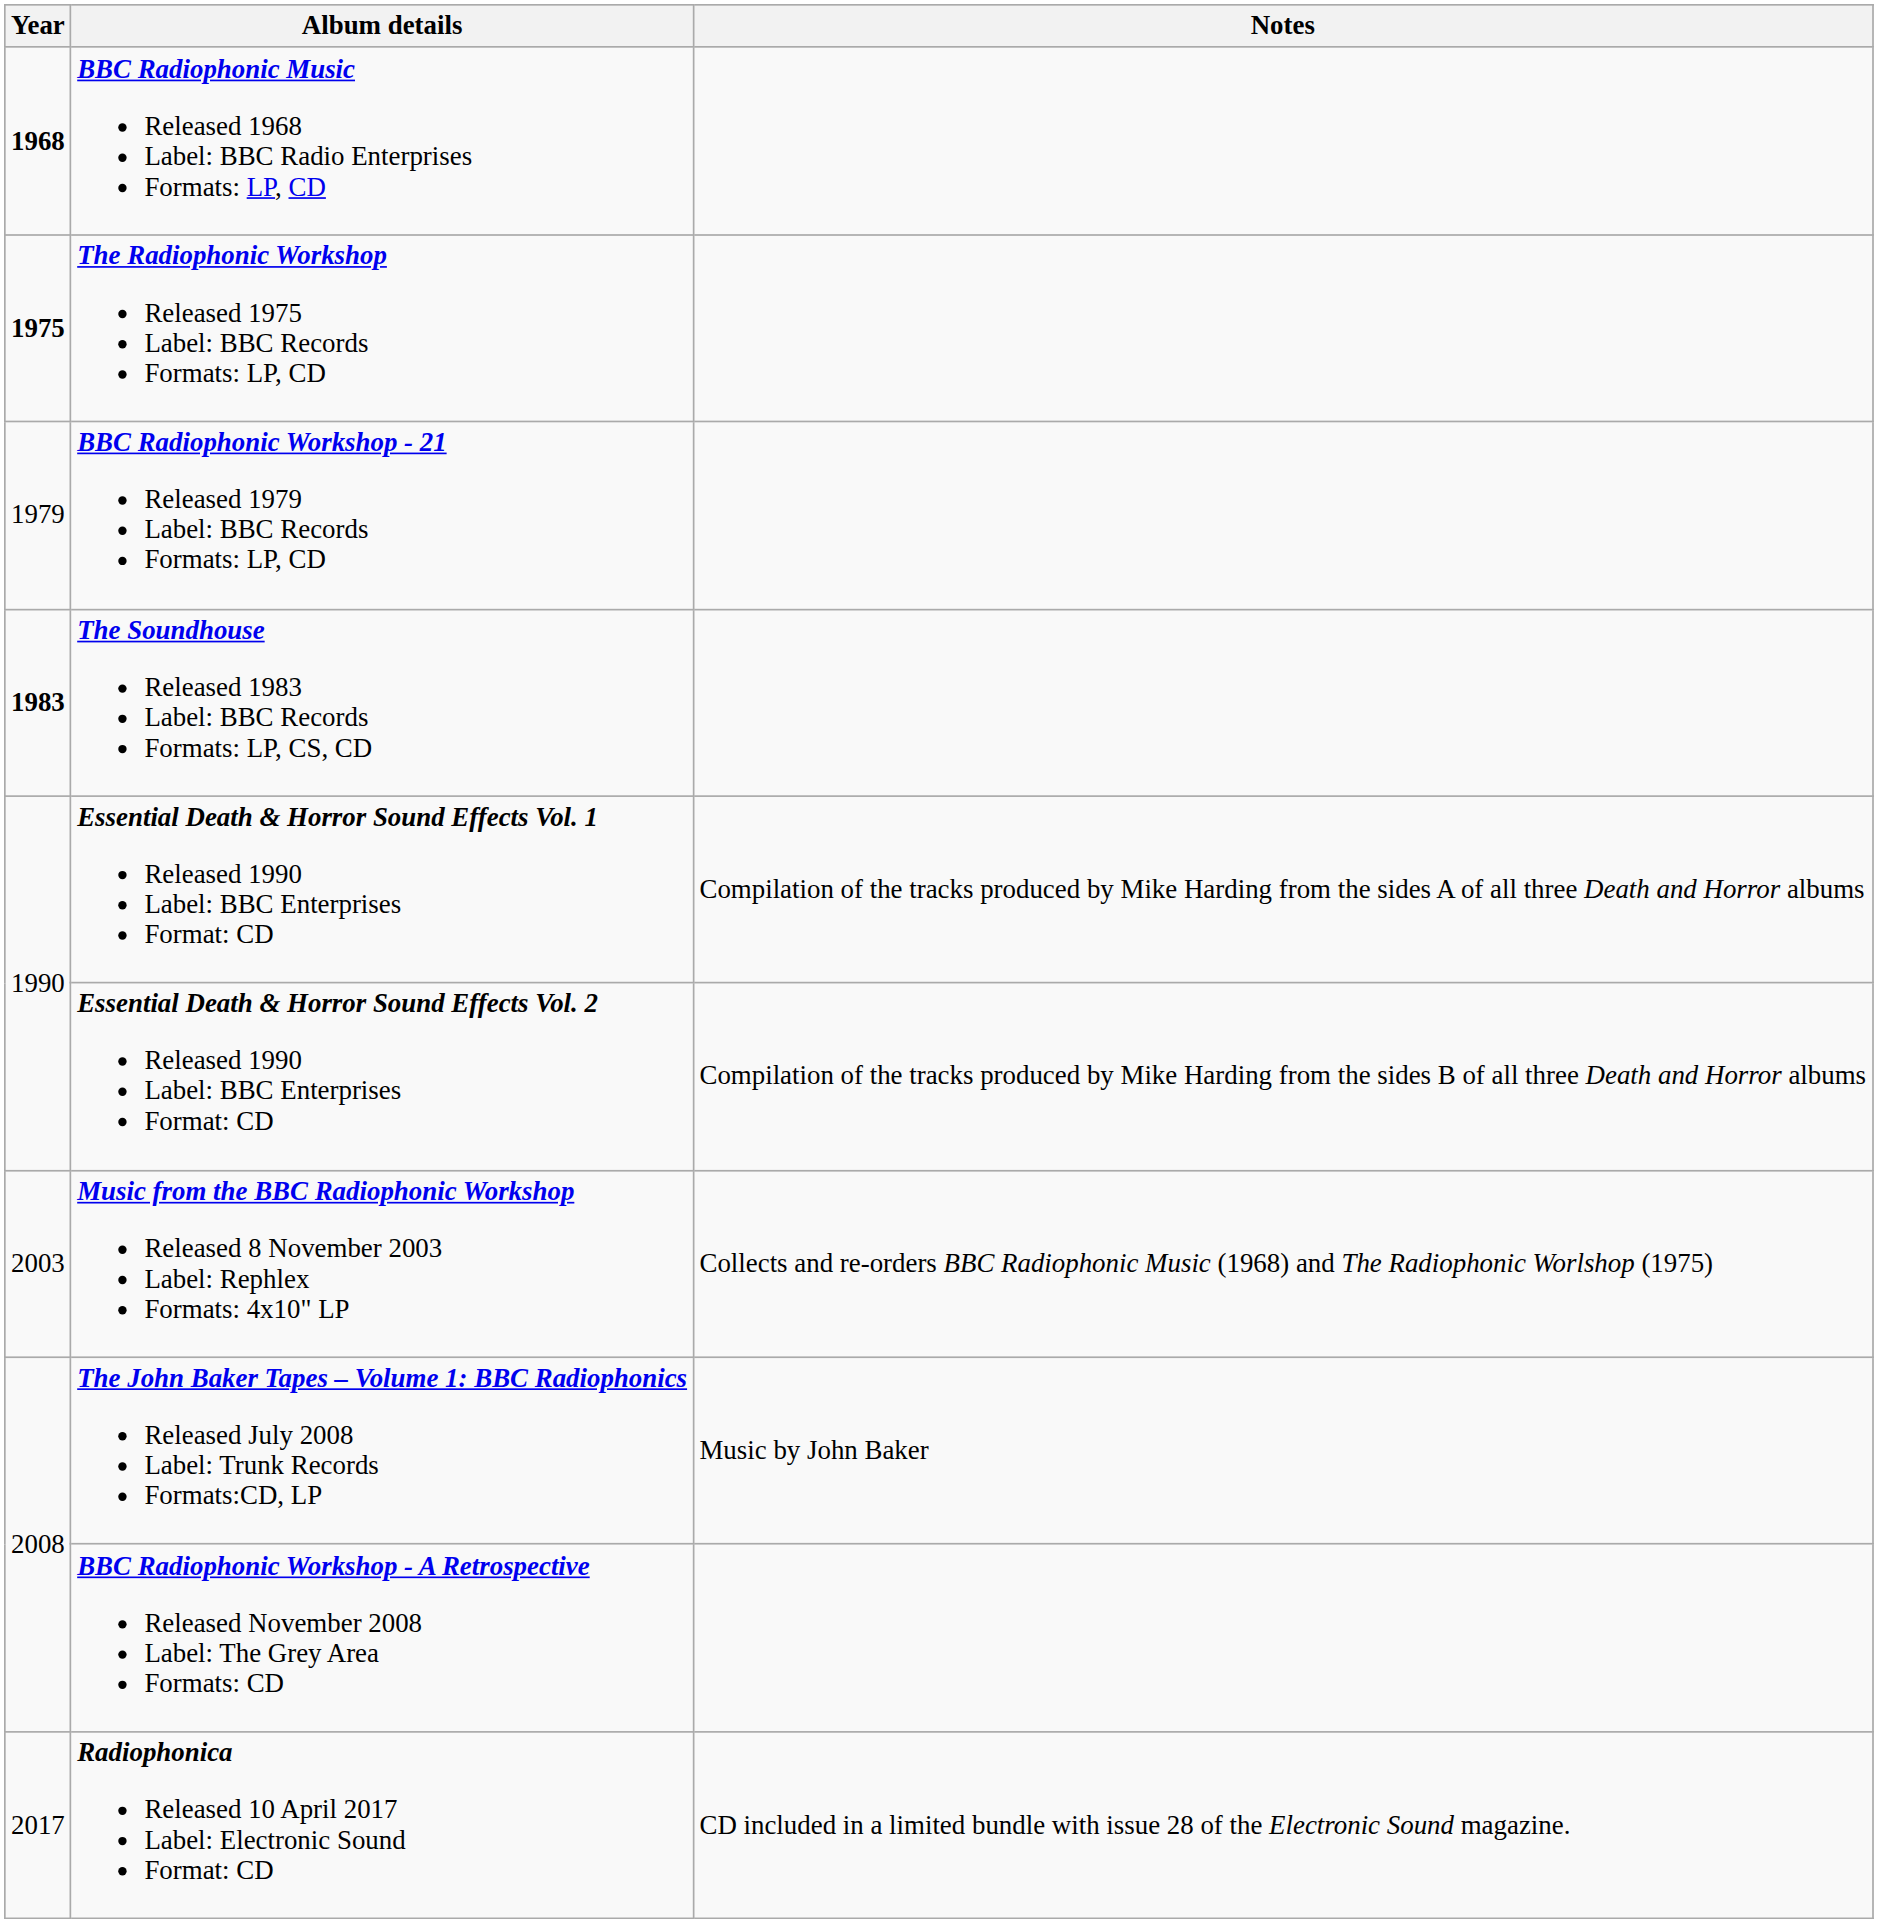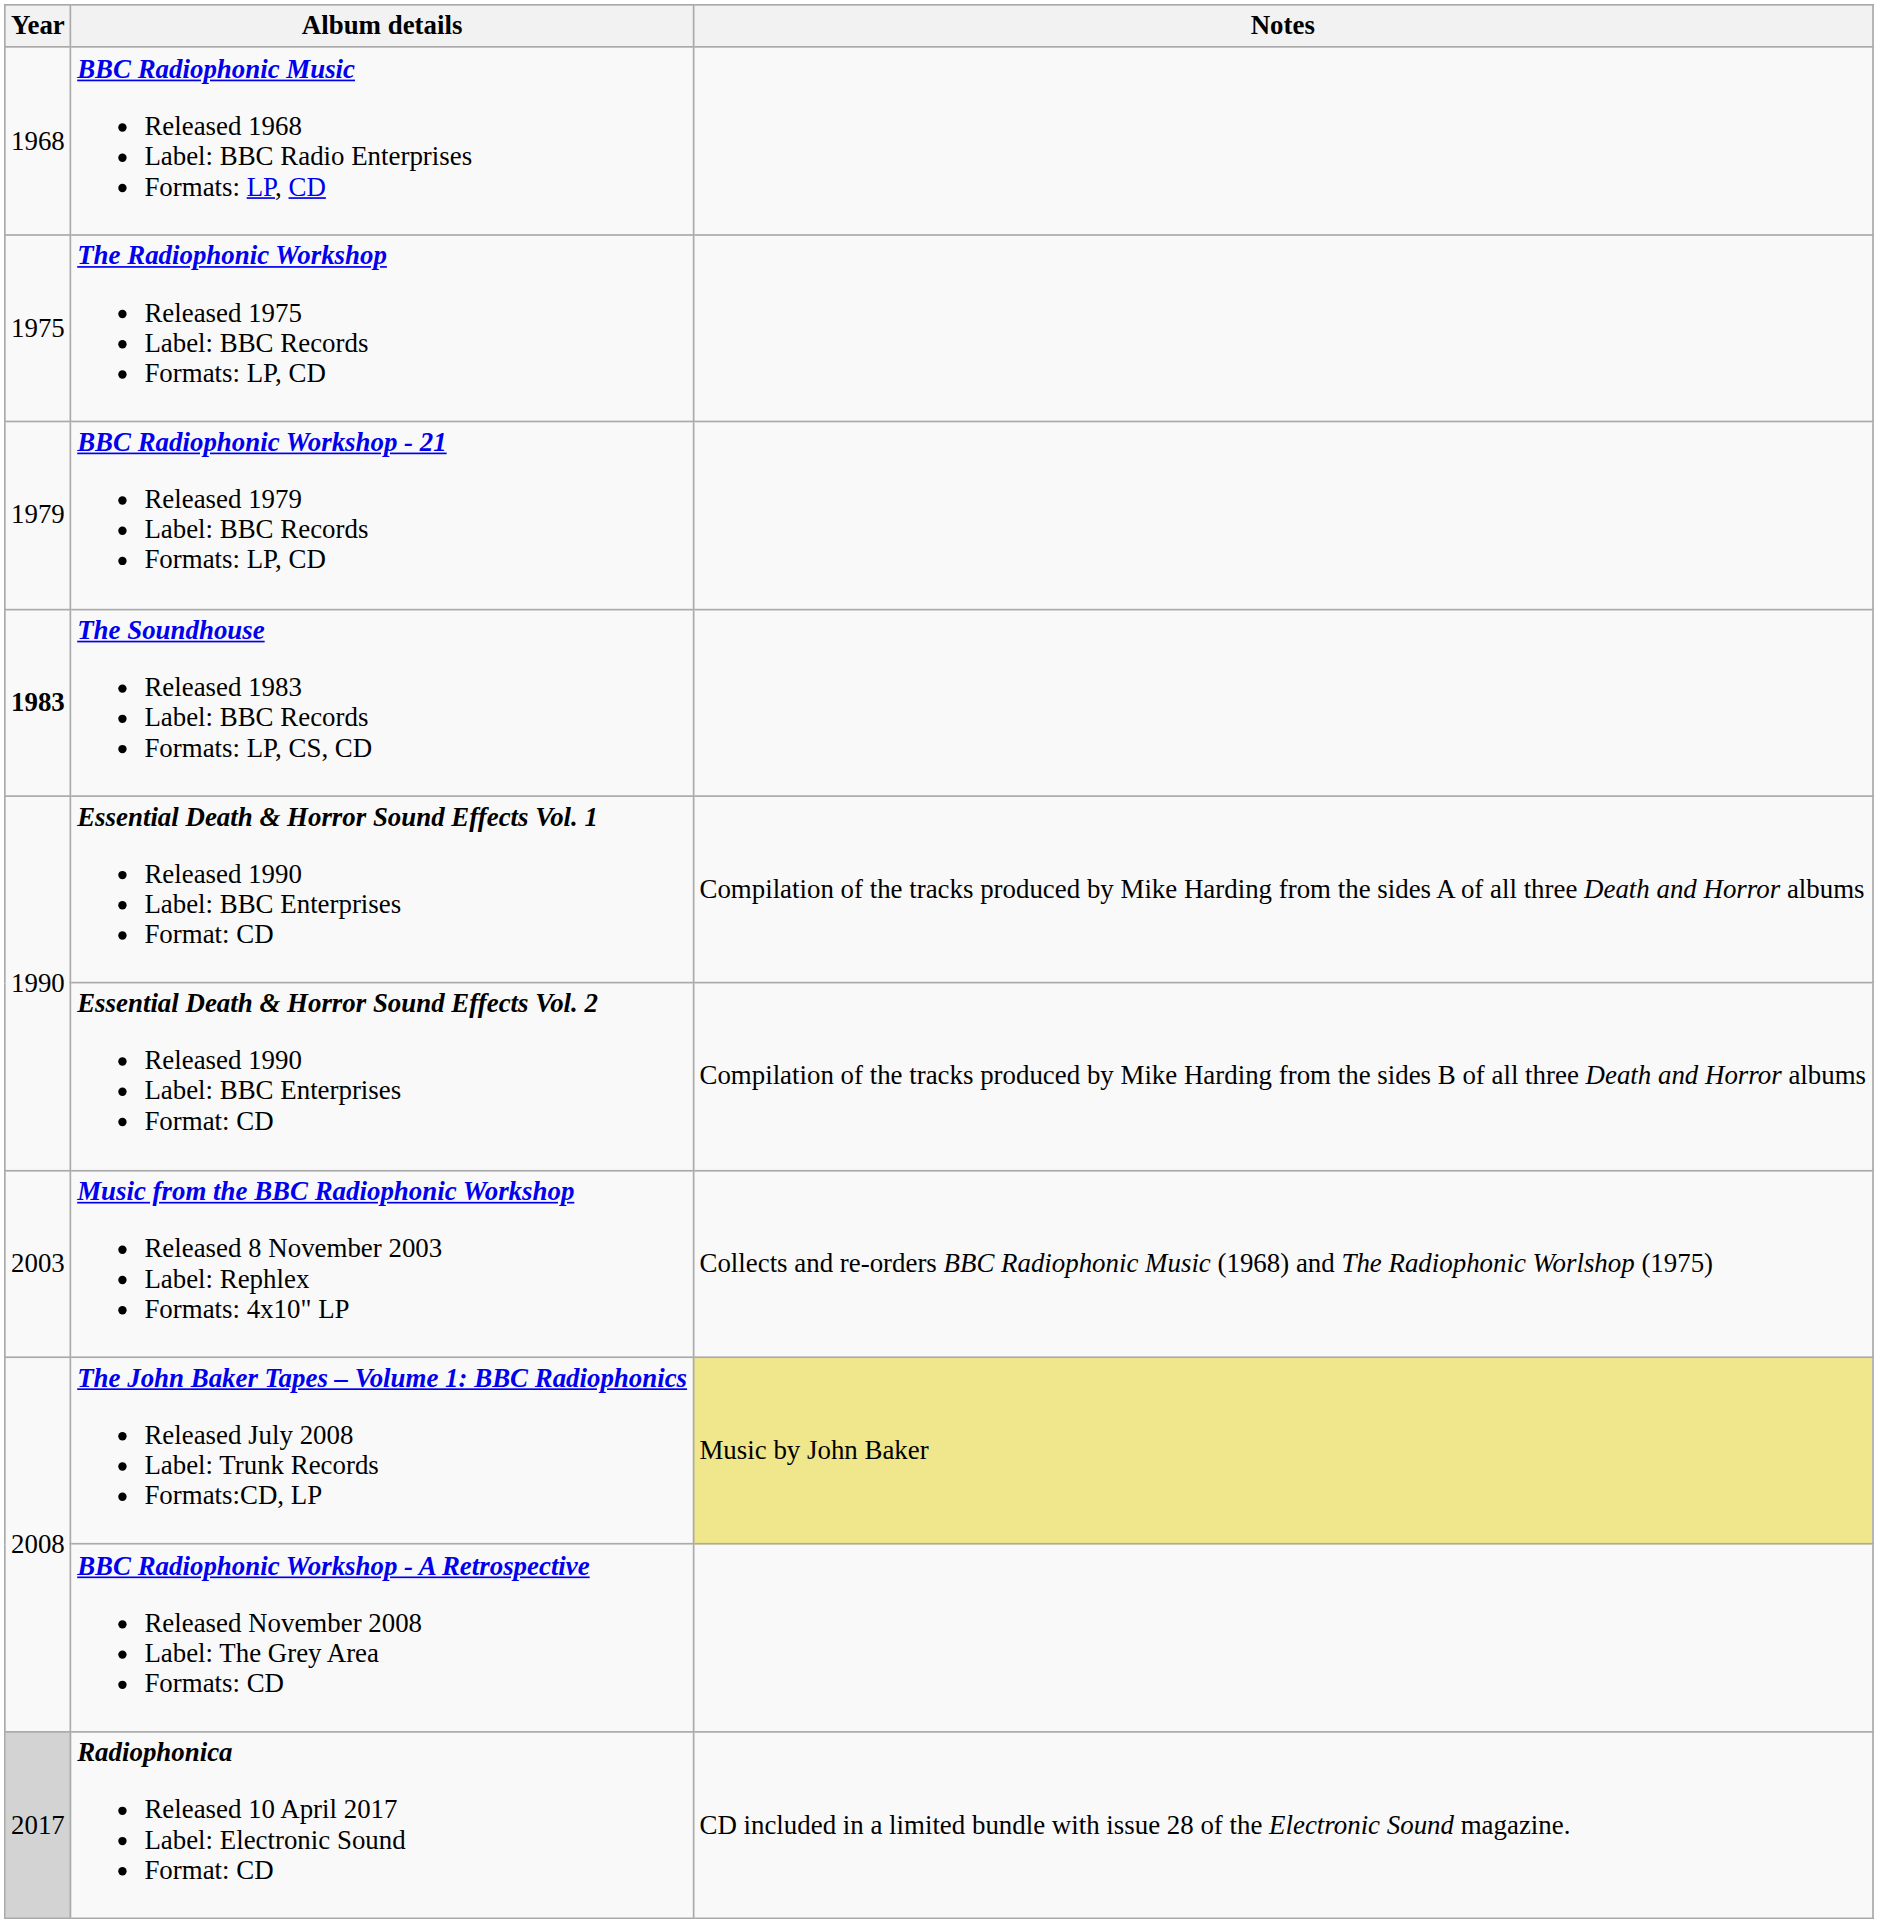(38, 140) bold -> (38, 140) normal
(38, 327) bold -> (38, 327) normal
(814, 1450) no background -> (814, 1450) khaki background
(38, 1824) no background -> (38, 1824) lightgrey background
